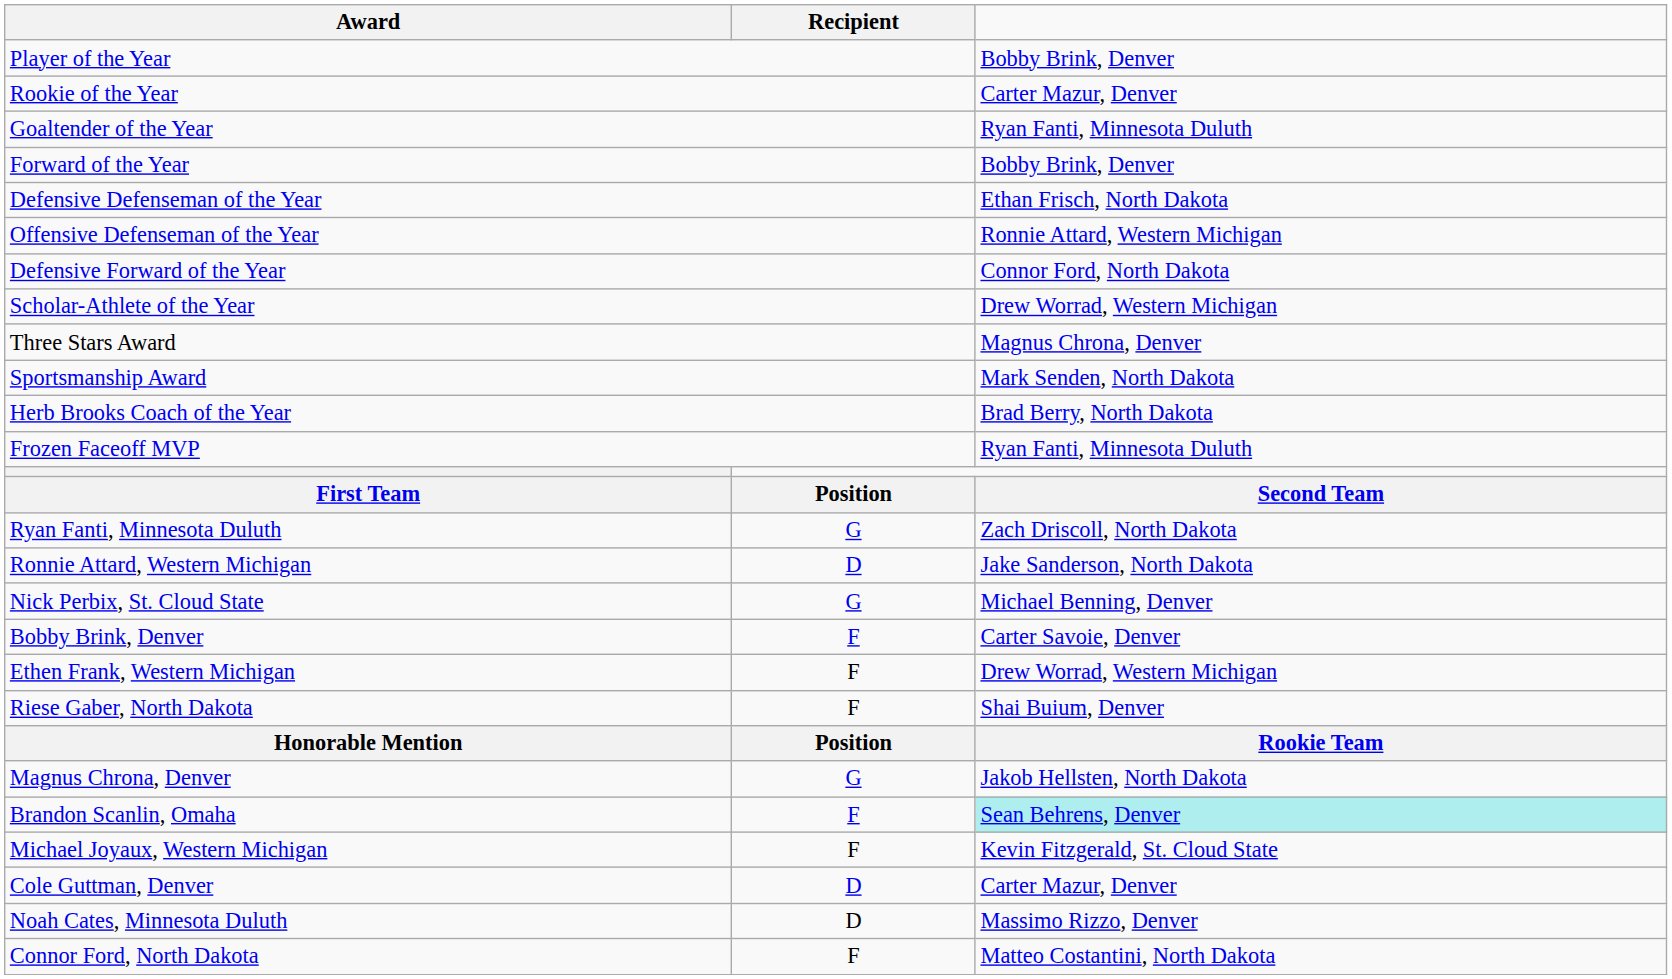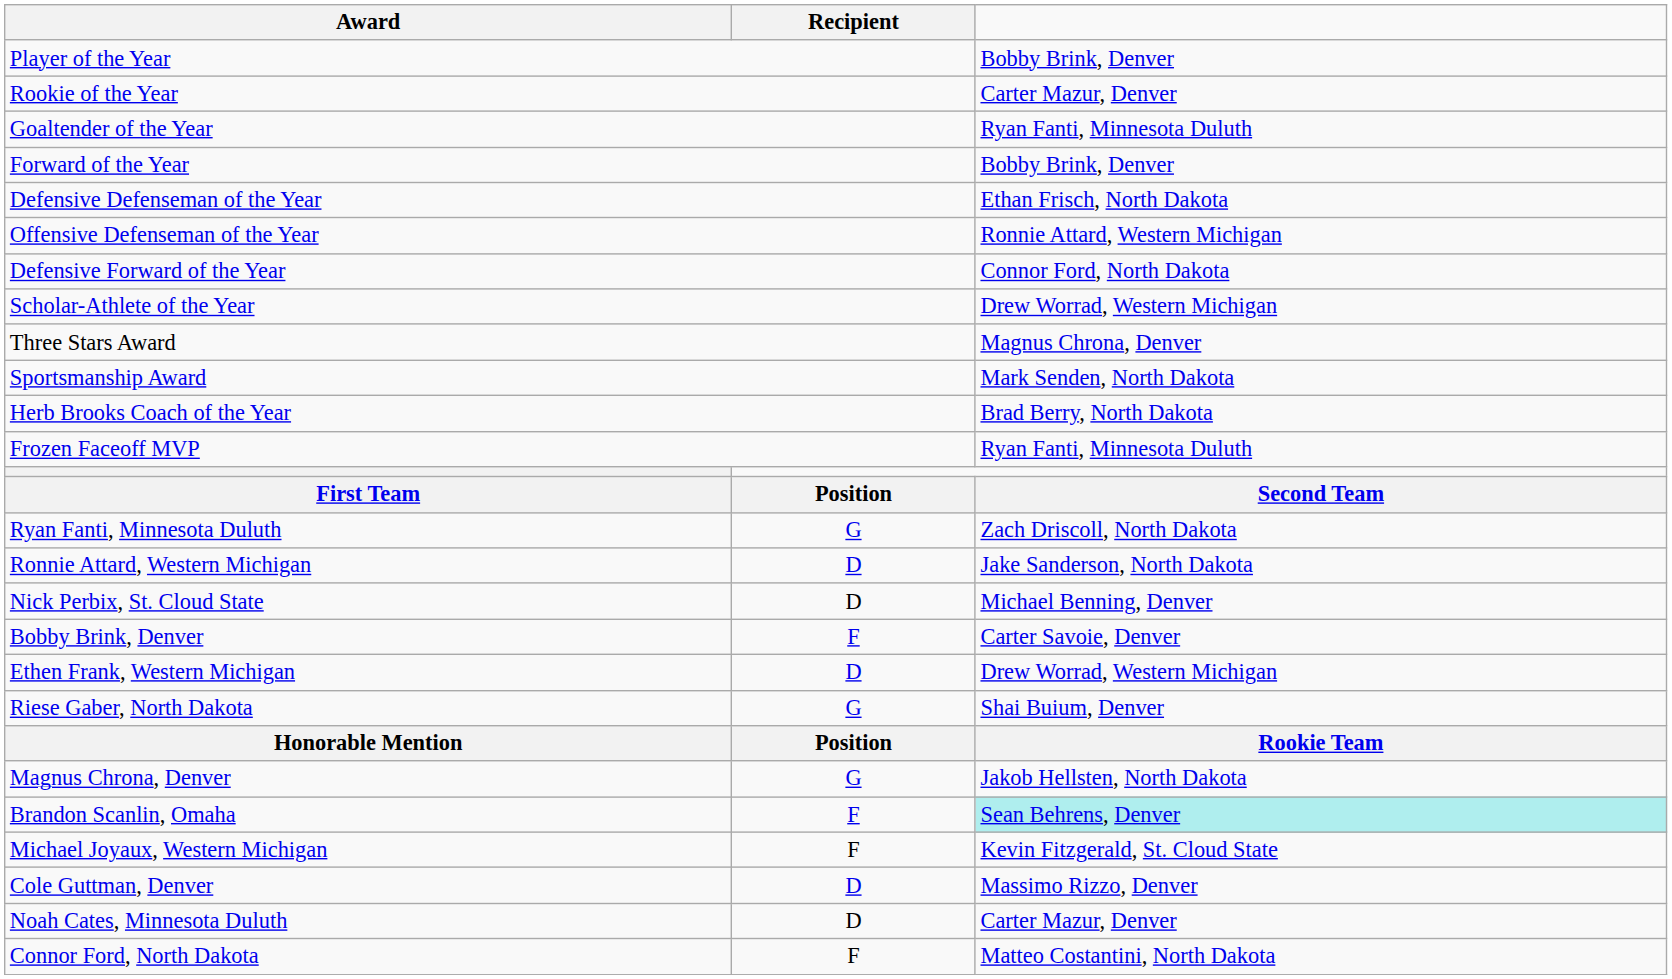(853, 600) G -> (853, 600) D
(853, 672) F -> (853, 672) D
(853, 707) F -> (853, 707) G
(1079, 885) Carter Mazur, Denver -> (1089, 885) Massimo Rizzo, Denver
(1089, 920) Massimo Rizzo, Denver -> (1079, 920) Carter Mazur, Denver
